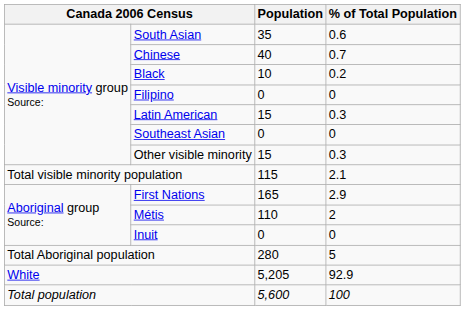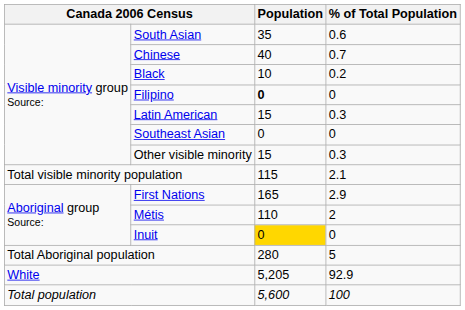(261, 94) normal -> (261, 94) bold
(261, 235) no background -> (261, 235) gold background
